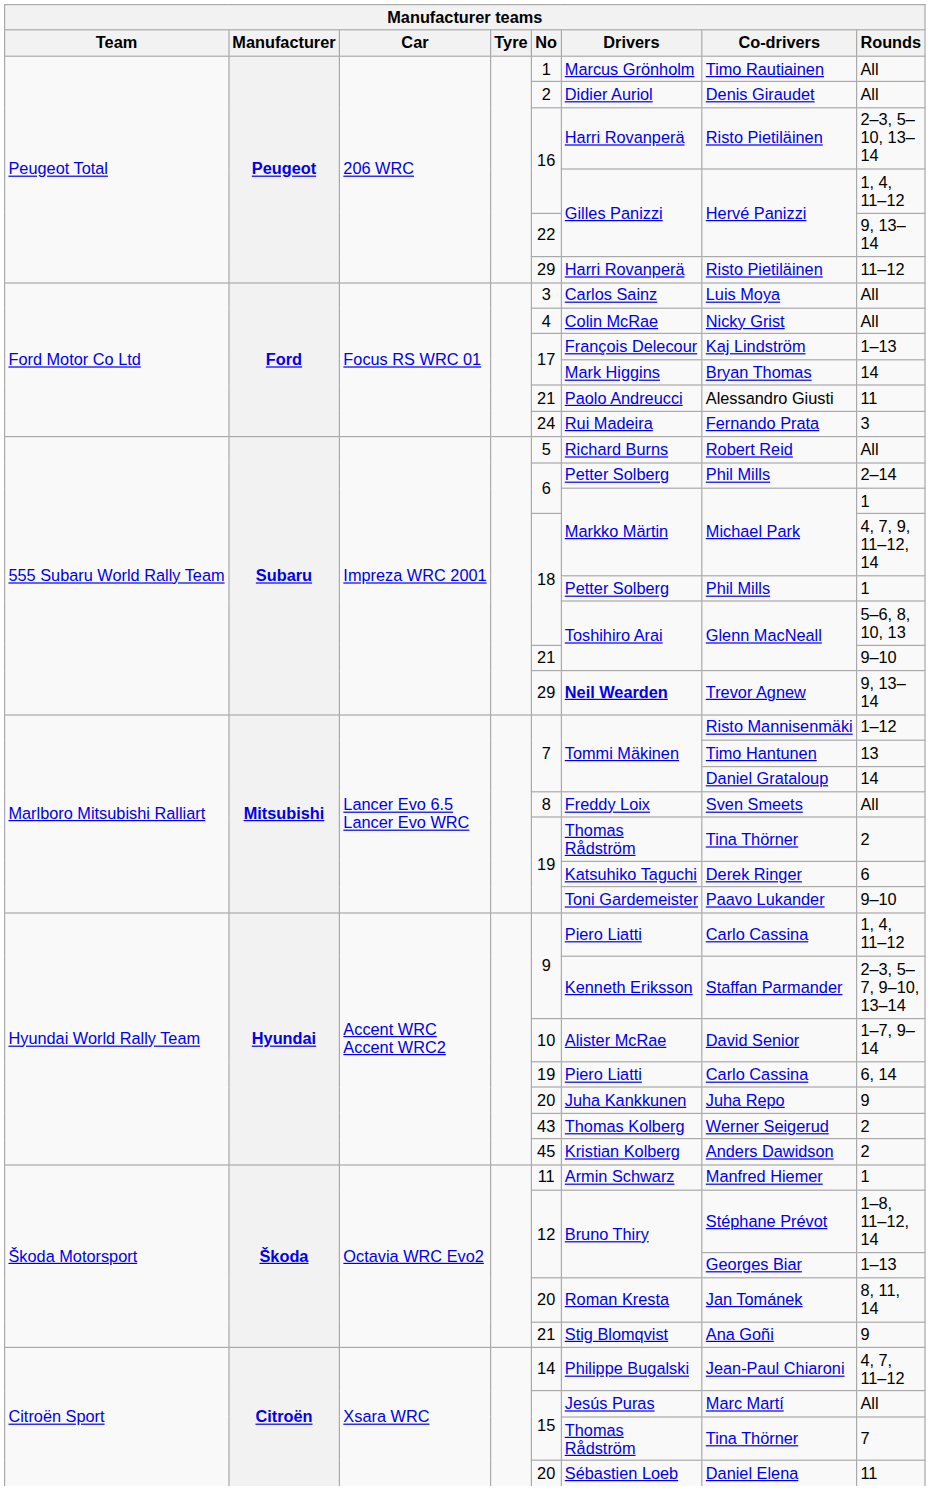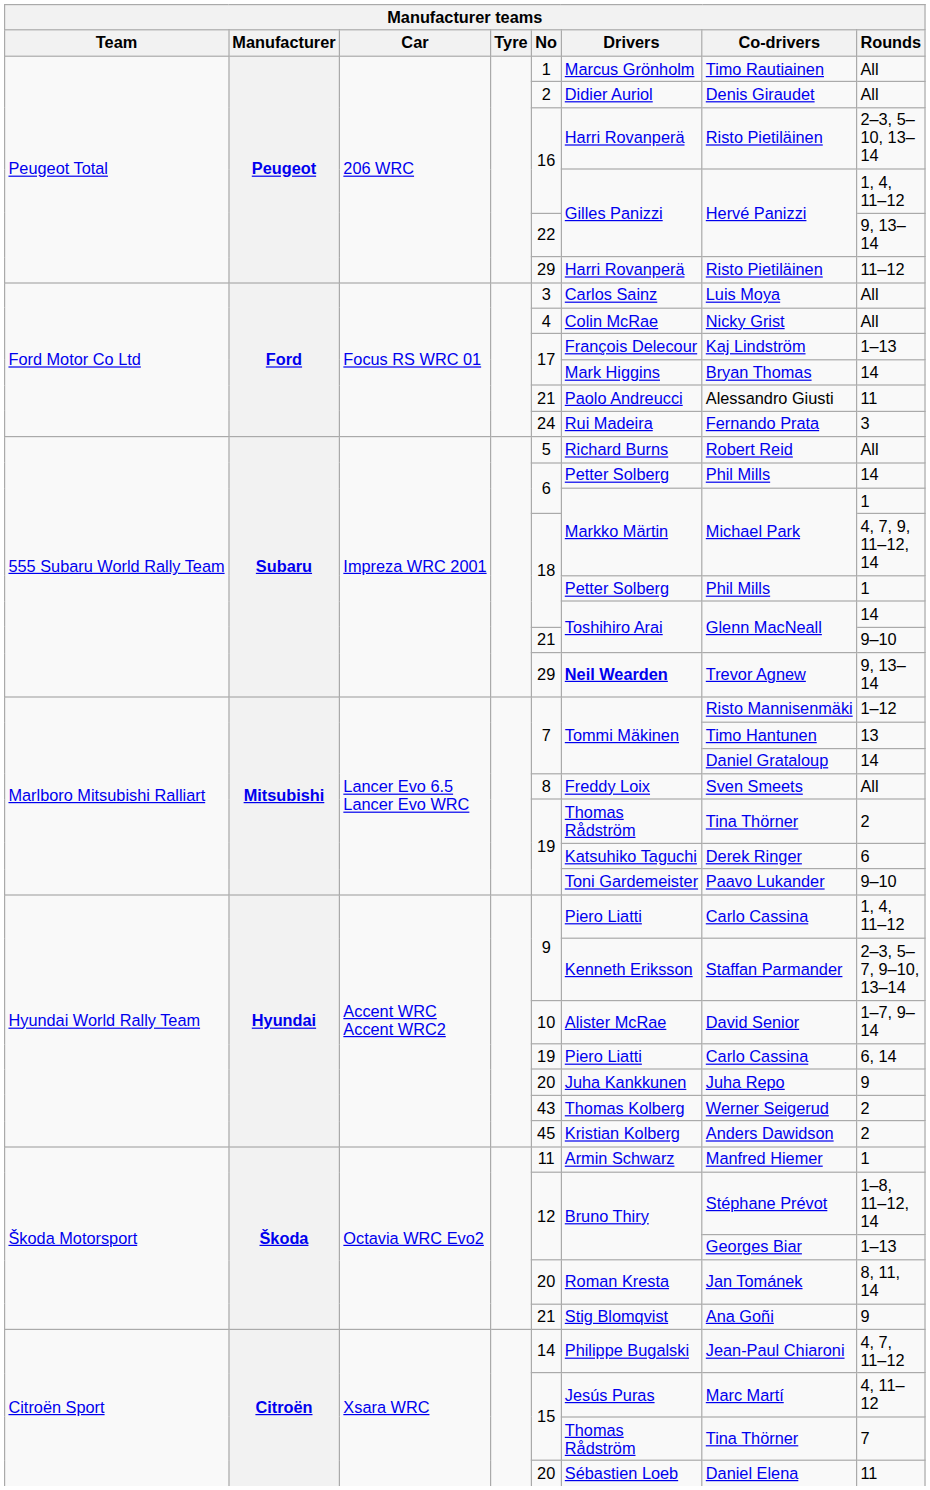(879, 475) 2–14 -> (869, 475) 14
(885, 623) 5–6, 8, 10, 13 -> (869, 614) 14
(869, 1404) All -> (882, 1395) 4, 11–12
